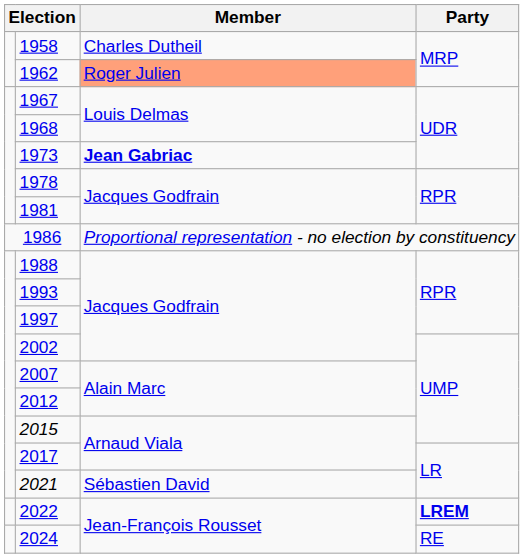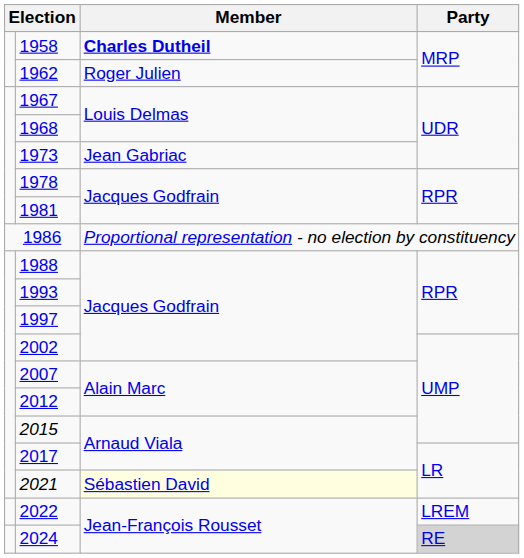(143, 45) normal -> (147, 45) bold
(132, 73) lightsalmon background -> (132, 73) no background
(138, 155) bold -> (135, 155) normal
(147, 484) no background -> (147, 484) lightyellow background
(444, 511) bold -> (445, 511) normal
(432, 538) no background -> (433, 538) lightgrey background
